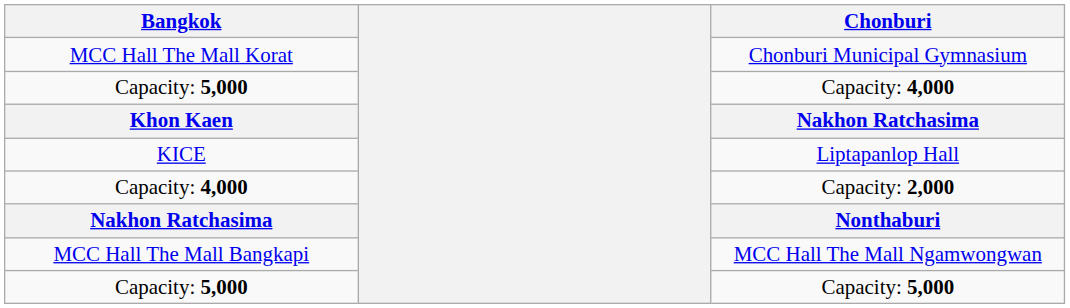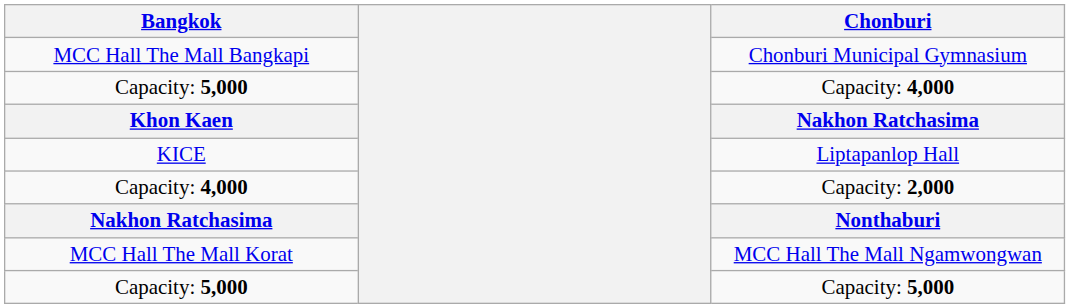(181, 54) MCC Hall The Mall Korat -> (181, 54) MCC Hall The Mall Bangkapi
(181, 253) MCC Hall The Mall Bangkapi -> (181, 253) MCC Hall The Mall Korat
